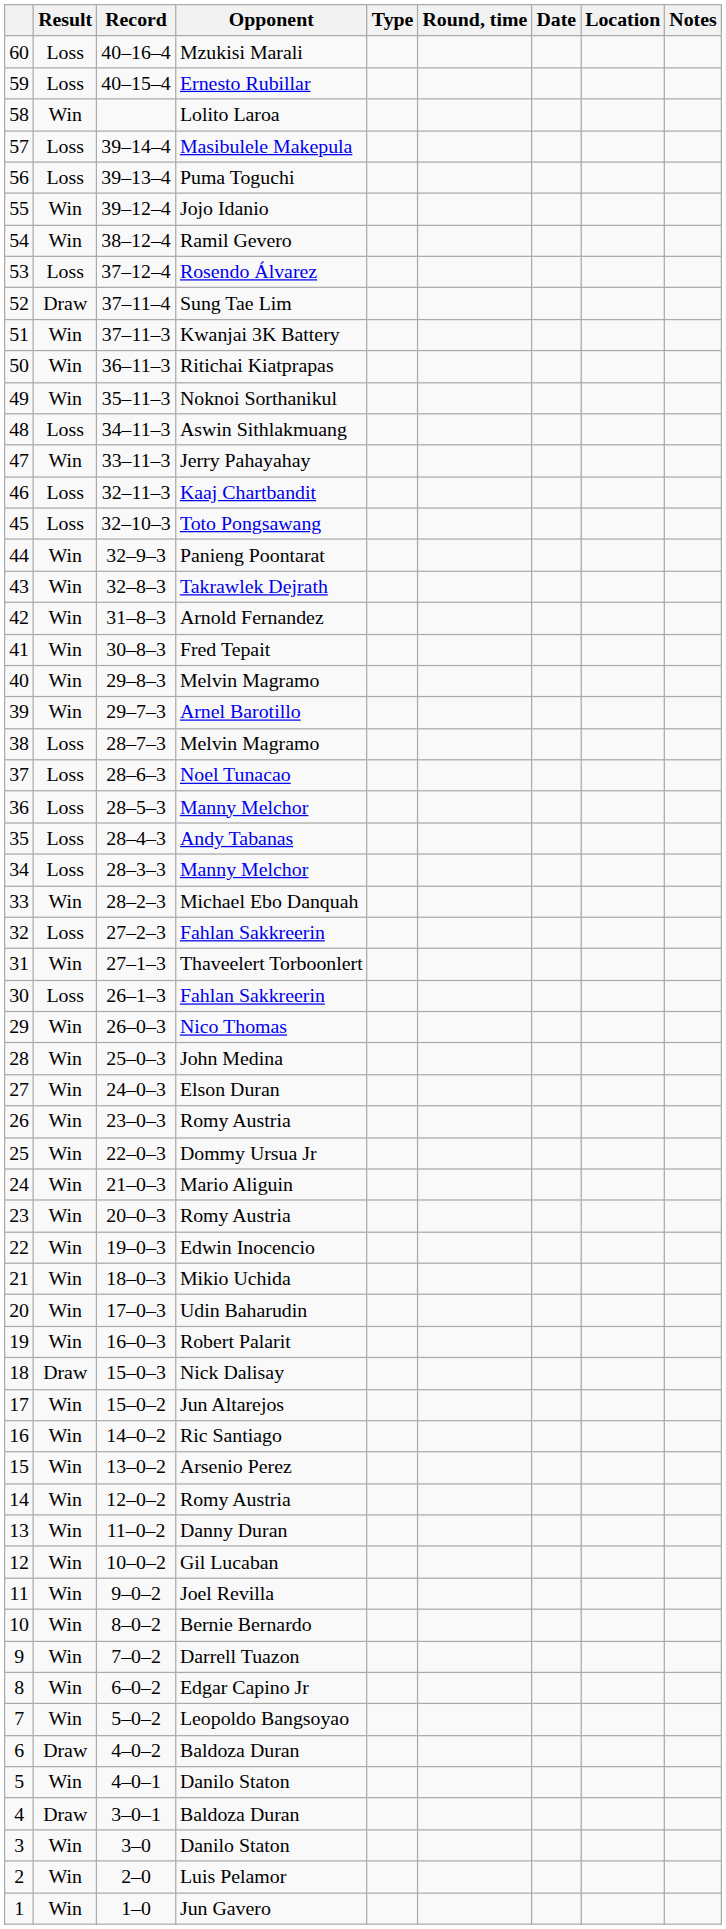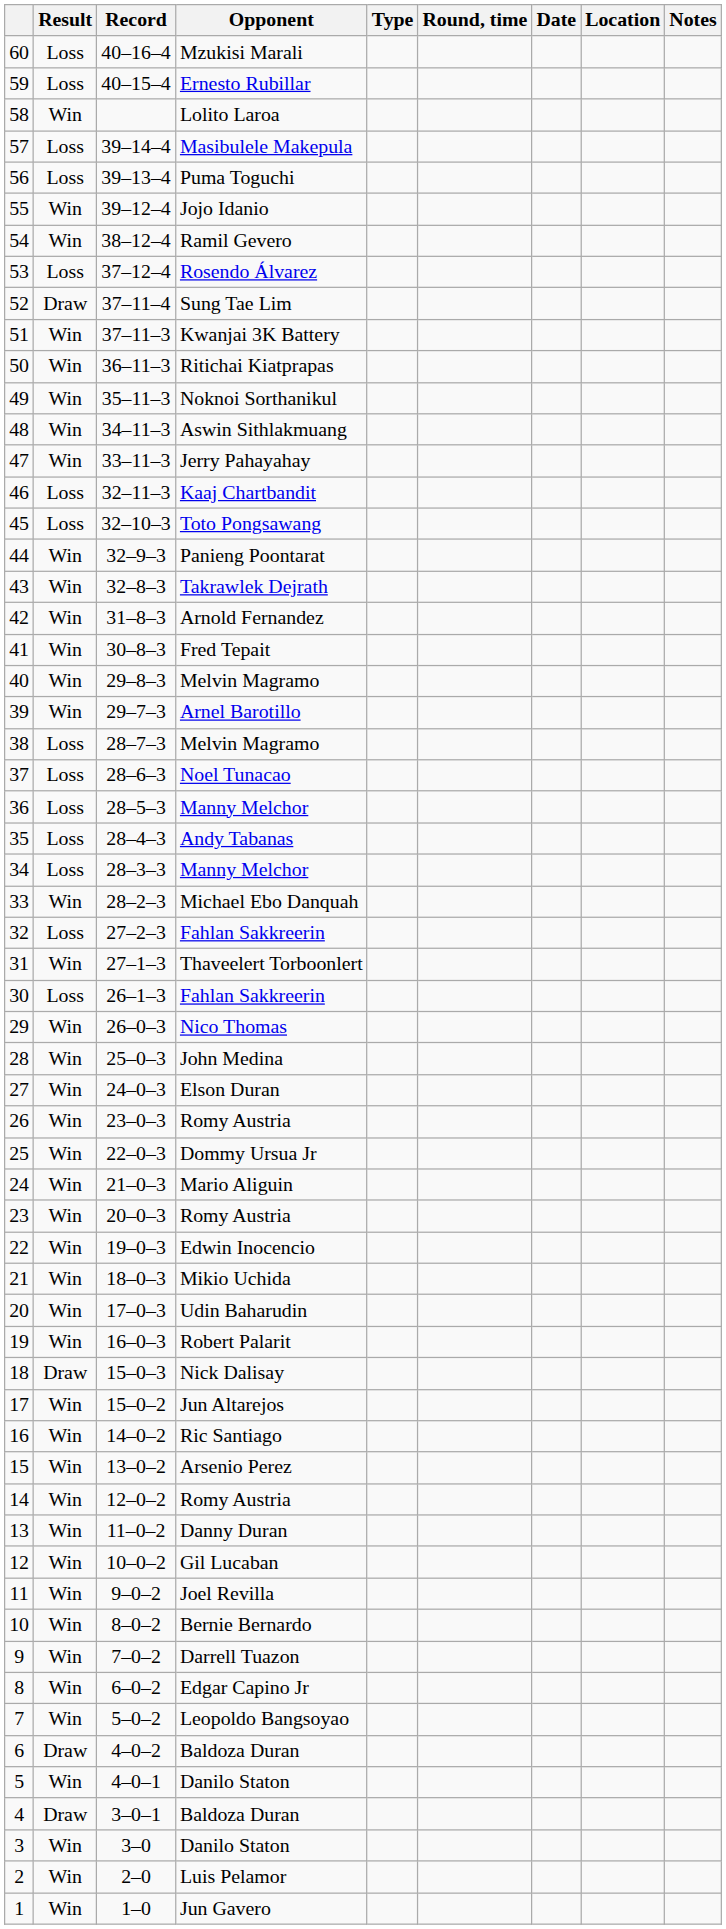(65, 429) Loss -> (65, 429) Win
